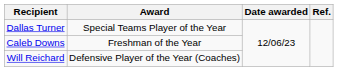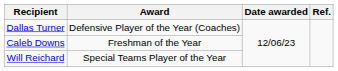(155, 27) Special Teams Player of the Year -> (155, 27) Defensive Player of the Year (Coaches)
(155, 58) Defensive Player of the Year (Coaches) -> (155, 58) Special Teams Player of the Year
